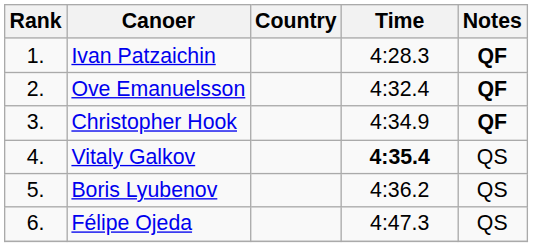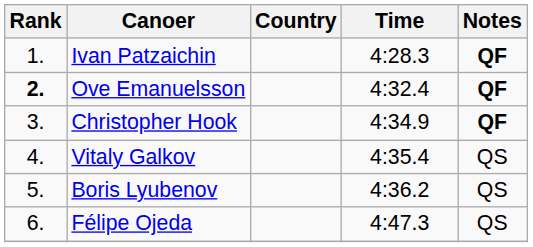(36, 88) normal -> (36, 88) bold
(400, 156) bold -> (400, 156) normal
